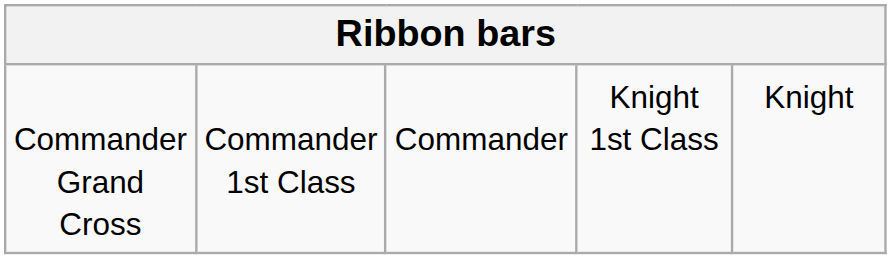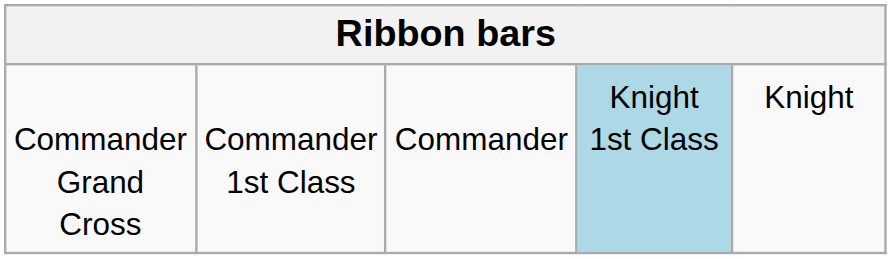(654, 117) no background -> (654, 117) lightblue background
